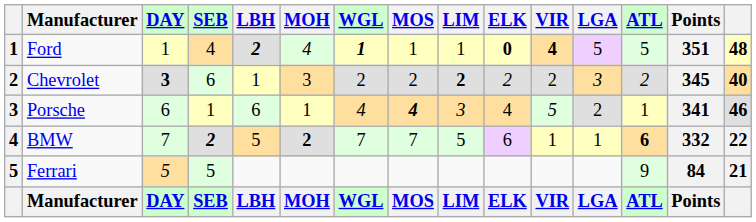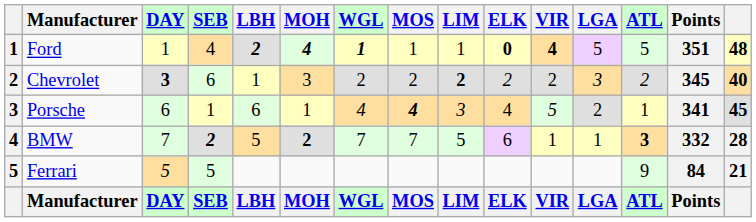(307, 49) normal -> (307, 49) bold
(738, 110) 46 -> (738, 110) 45
(644, 140) 6 -> (644, 140) 3
(738, 140) 22 -> (738, 140) 28
